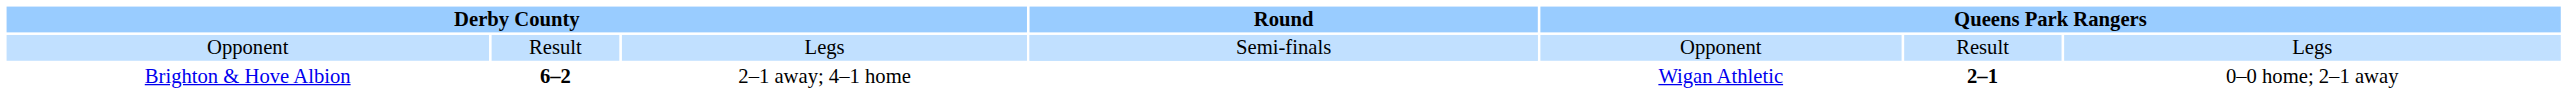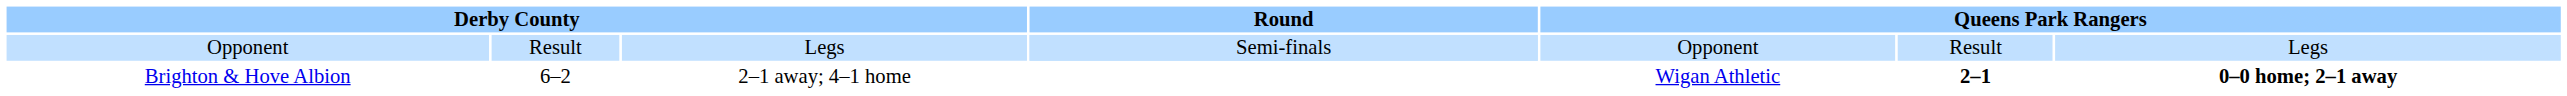(555, 76) bold -> (555, 76) normal
(2312, 76) normal -> (2308, 76) bold
